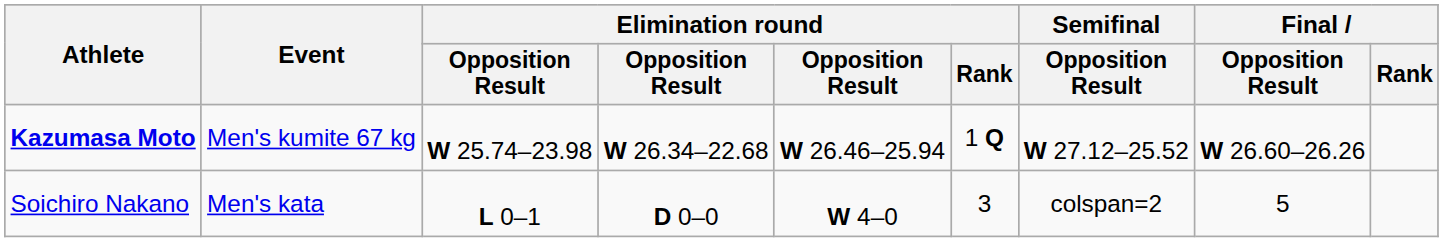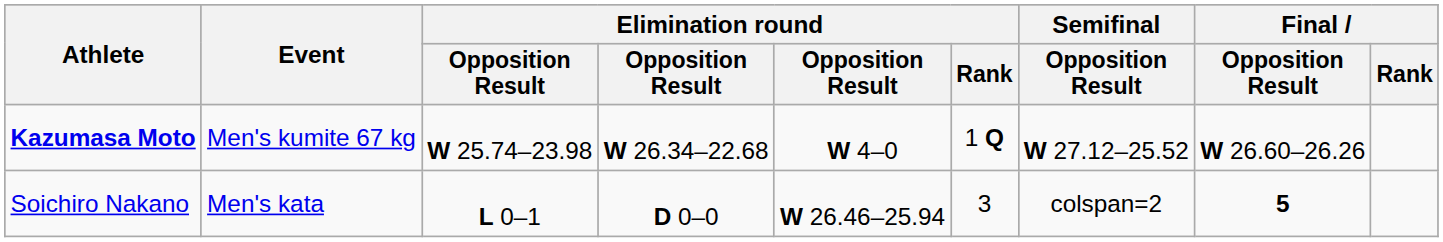(863, 152) W 26.46–25.94 -> (863, 152) W 4–0
(863, 217) W 4–0 -> (863, 217) W 26.46–25.94
(1283, 204) normal -> (1283, 204) bold
